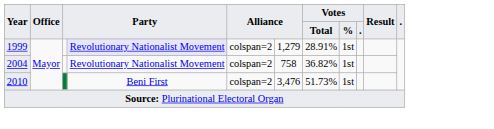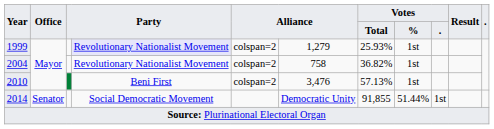(321, 47) 28.91% -> (376, 47) 25.93%
(321, 81) 51.73% -> (376, 81) 57.13%
+ row: (17, 98)
